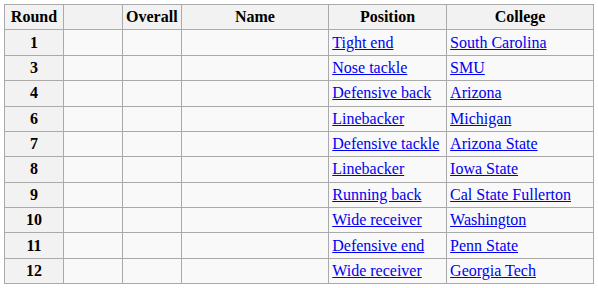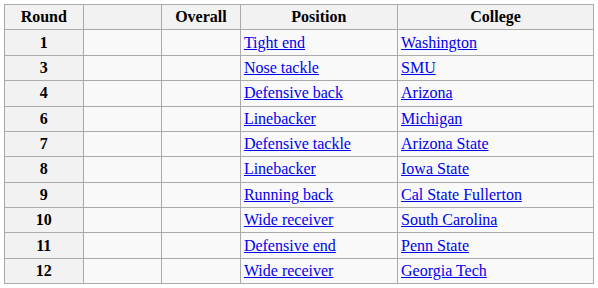- column: (255, 17)
(498, 42) South Carolina -> (439, 42) Washington
(488, 220) Washington -> (449, 220) South Carolina
